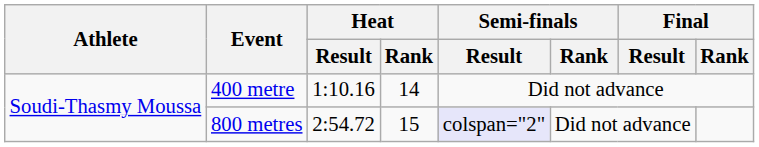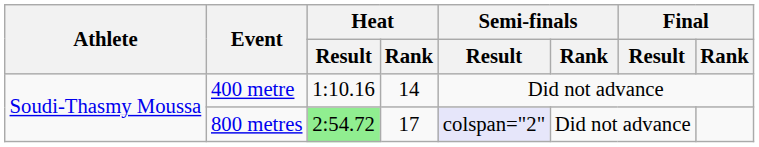(344, 124) no background -> (344, 124) lightgreen background
(409, 124) 15 -> (409, 124) 17
